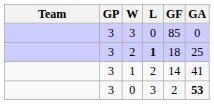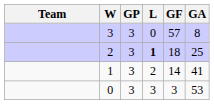columns swapped: (111, 14) <-> (132, 14)
(174, 33) 85 -> (174, 33) 57
(197, 33) 0 -> (197, 33) 8
(174, 90) 2 -> (174, 90) 3
(197, 90) bold -> (197, 90) normal
